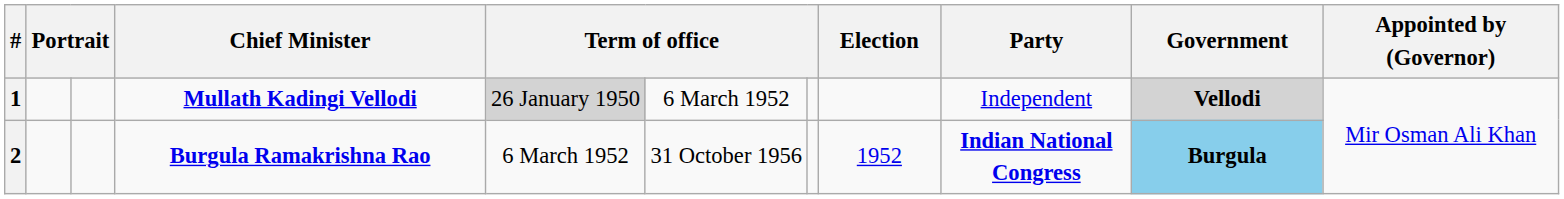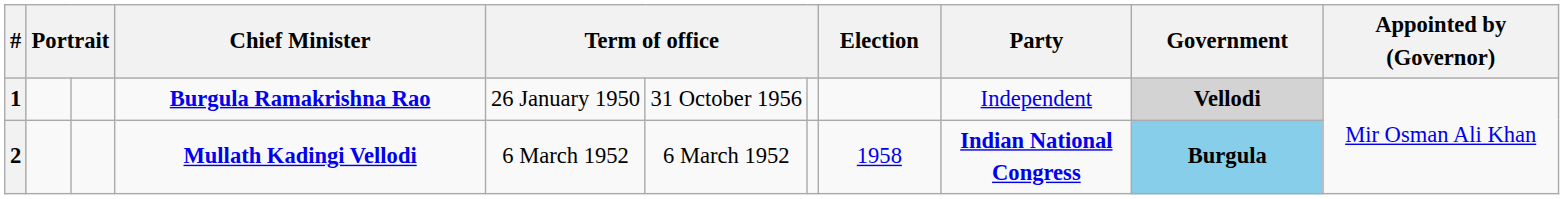(300, 98) Mullath Kadingi Vellodi -> (300, 98) Burgula Ramakrishna Rao
(566, 98) lightgrey background -> (566, 98) no background
(726, 98) 6 March 1952 -> (726, 98) 31 October 1956
(300, 156) Burgula Ramakrishna Rao -> (300, 156) Mullath Kadingi Vellodi
(726, 156) 31 October 1956 -> (726, 156) 6 March 1952
(879, 156) 1952 -> (879, 156) 1958
